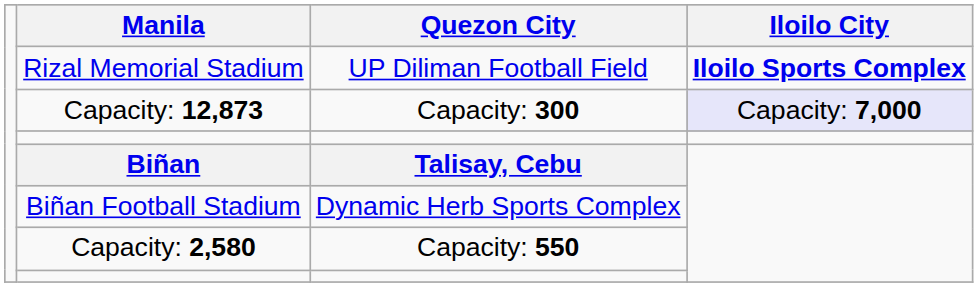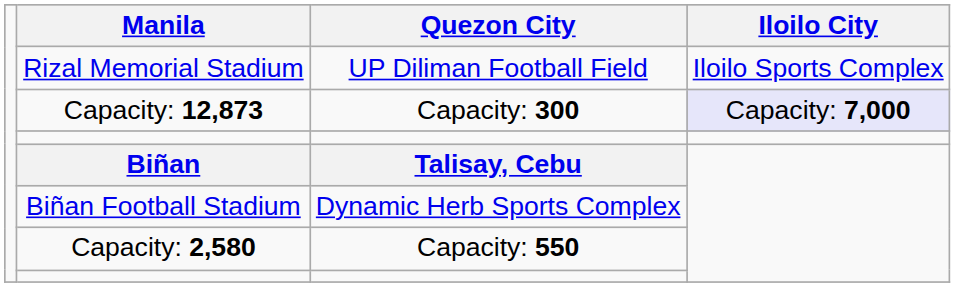(829, 67) bold -> (818, 67) normal
